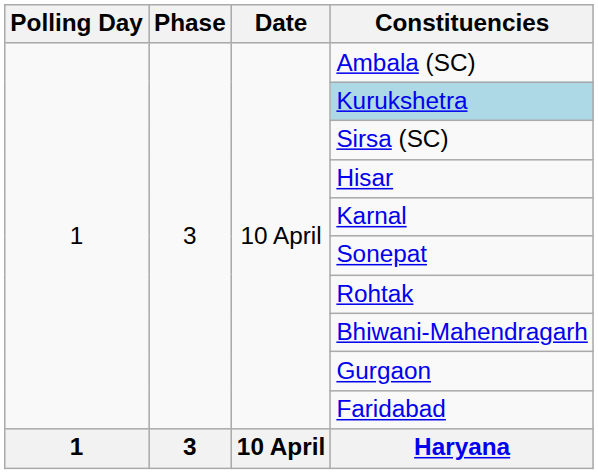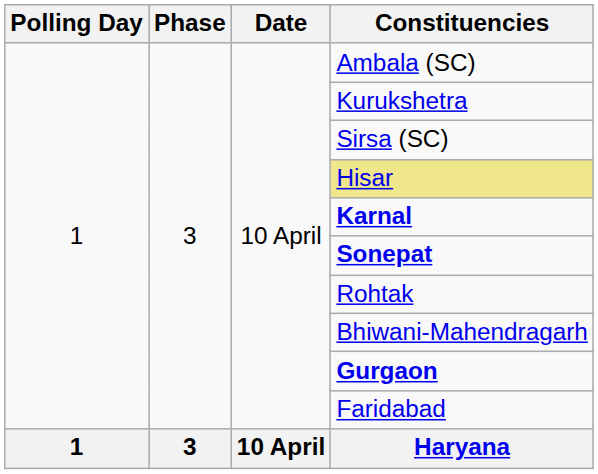(402, 100) lightblue background -> (402, 100) no background
(365, 178) no background -> (365, 178) khaki background
(372, 216) normal -> (374, 216) bold
(382, 255) normal -> (384, 255) bold
(384, 370) normal -> (387, 370) bold
